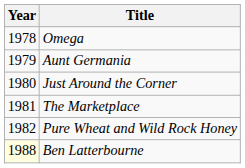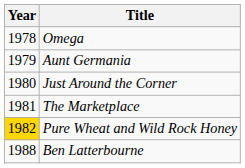(22, 128) no background -> (22, 128) gold background
(22, 151) lightyellow background -> (22, 151) no background
